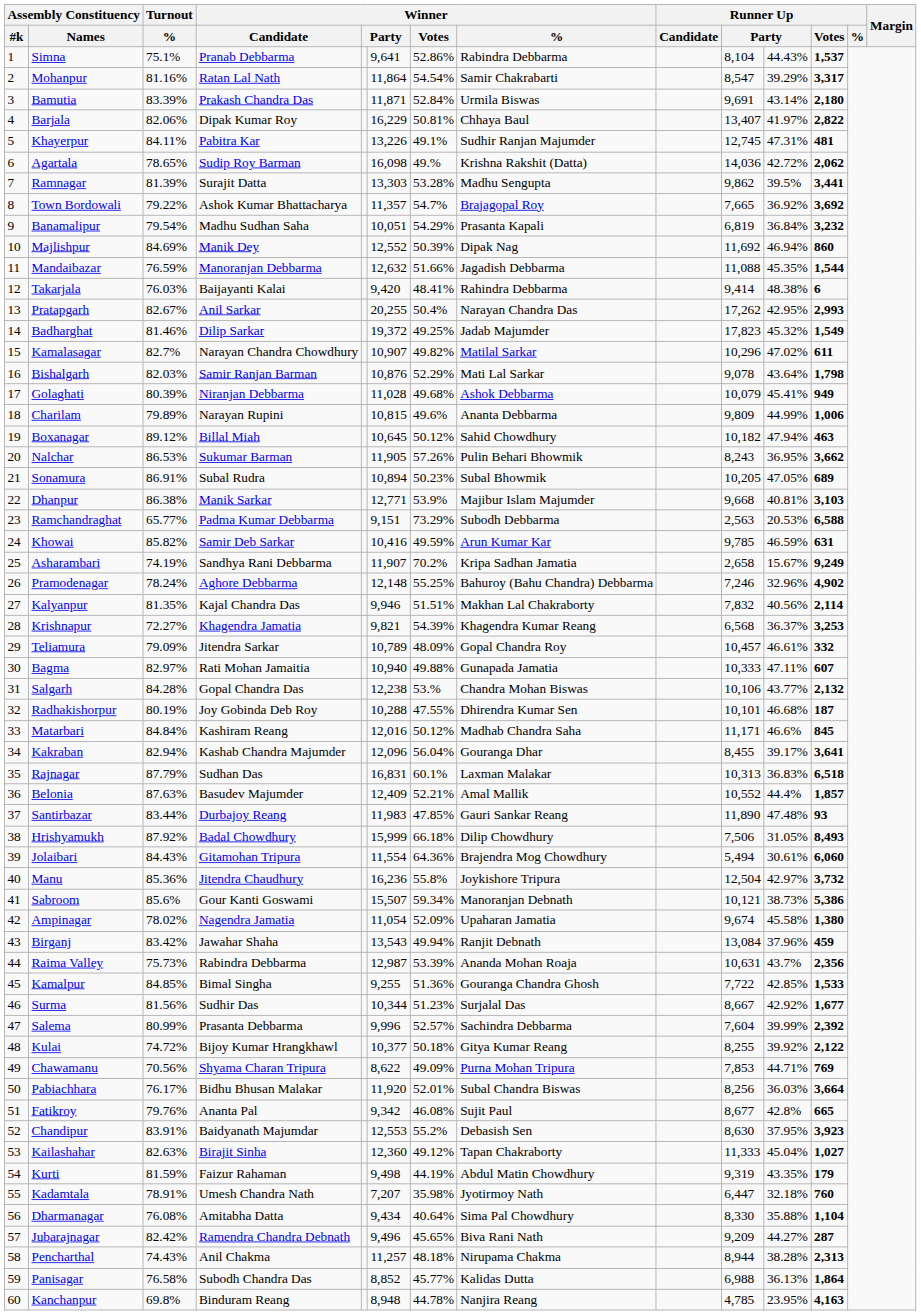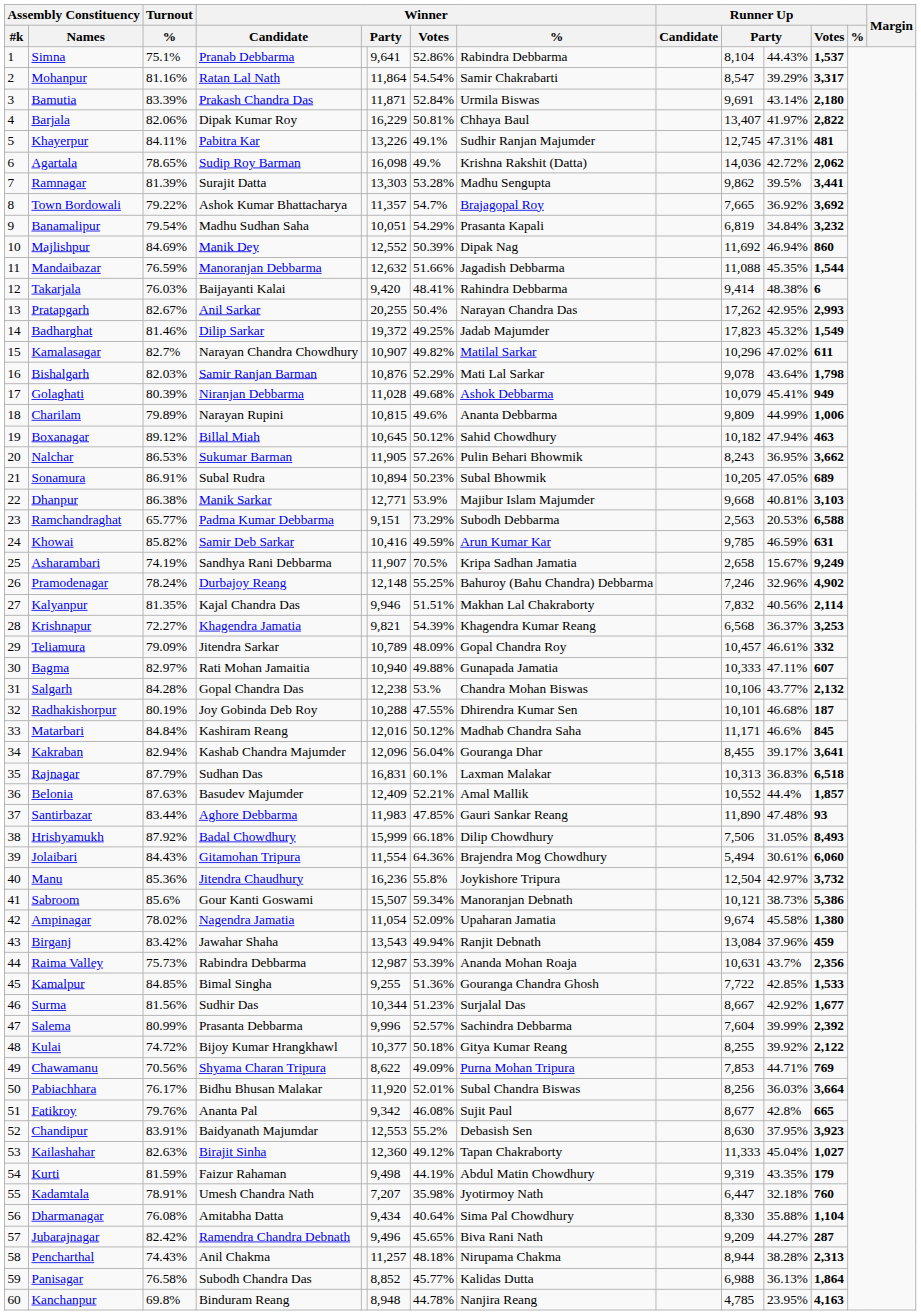(787, 225) 36.84% -> (787, 225) 34.84%
(430, 562) 70.2% -> (430, 562) 70.5%
(248, 583) Aghore Debbarma -> (243, 583) Durbajoy Reang
(243, 815) Durbajoy Reang -> (248, 815) Aghore Debbarma
